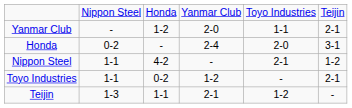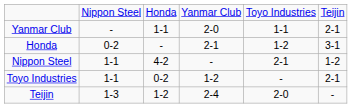(161, 29) 1-2 -> (161, 29) 1-1
(211, 45) 2-4 -> (211, 45) 2-1
(281, 45) 2-0 -> (281, 45) 1-2
(161, 95) 1-1 -> (161, 95) 1-2
(211, 95) 2-1 -> (211, 95) 2-4
(281, 95) 1-2 -> (281, 95) 2-0
